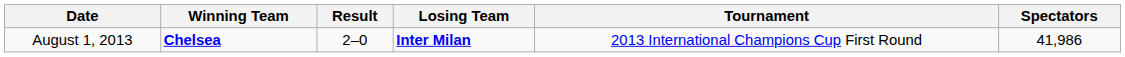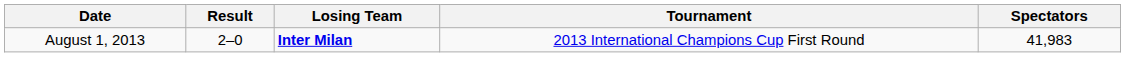- column: (238, 16)
(1059, 39) 41,986 -> (1049, 39) 41,983
